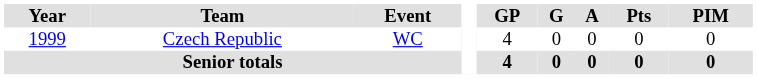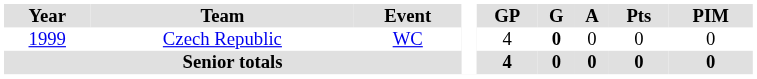(556, 39) normal -> (556, 39) bold
